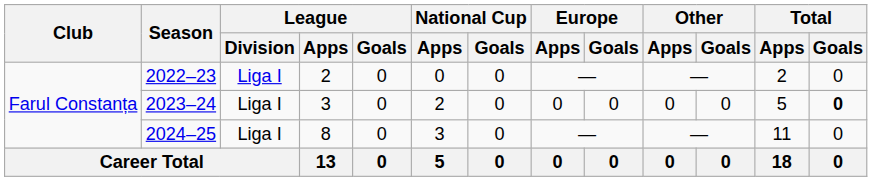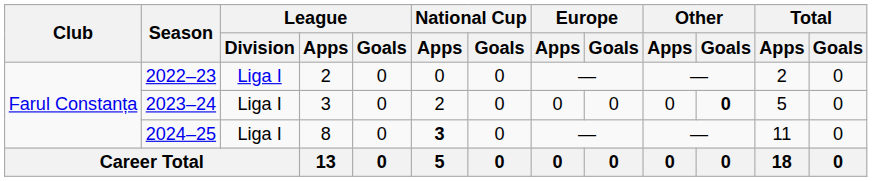(726, 104) normal -> (726, 104) bold
(838, 104) bold -> (838, 104) normal
(440, 133) normal -> (440, 133) bold
